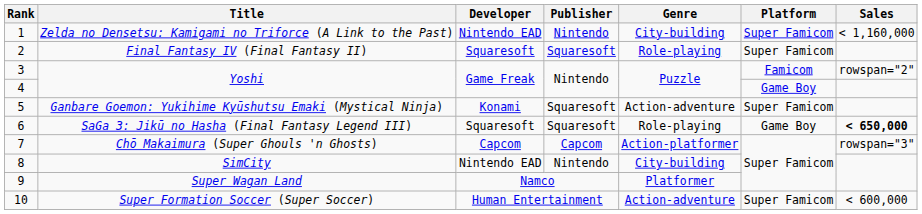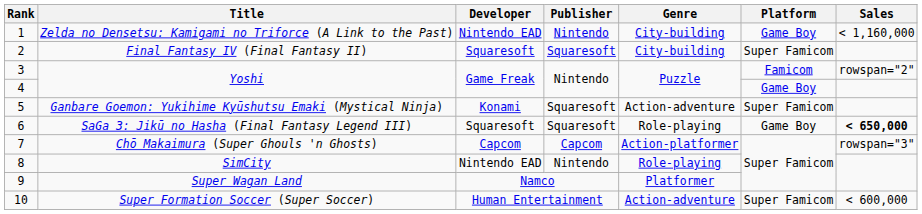(789, 32) Super Famicom -> (789, 32) Game Boy
(680, 51) Role-playing -> (680, 51) City-building
(680, 163) City-building -> (680, 163) Role-playing
